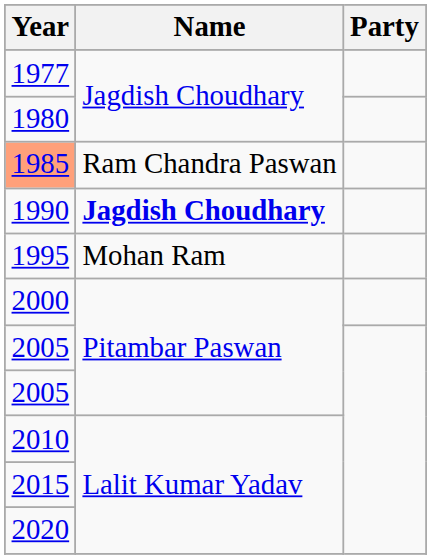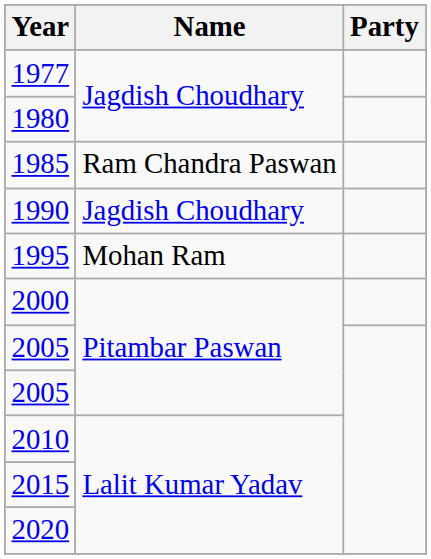(40, 164) lightsalmon background -> (40, 164) no background
(204, 210) bold -> (193, 210) normal
